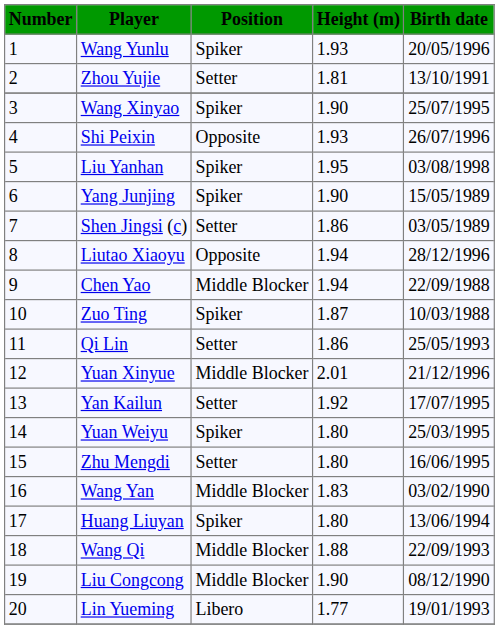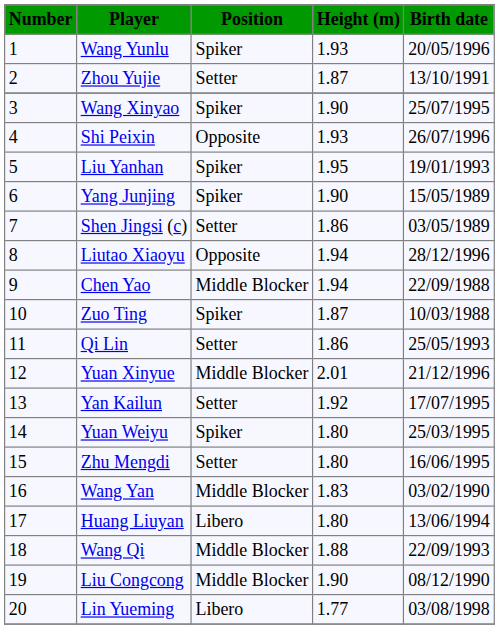(332, 78) 1.81 -> (332, 78) 1.87
(449, 166) 03/08/1998 -> (449, 166) 19/01/1993
(219, 520) Spiker -> (219, 520) Libero
(449, 609) 19/01/1993 -> (449, 609) 03/08/1998
